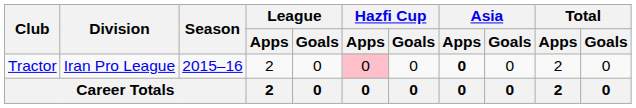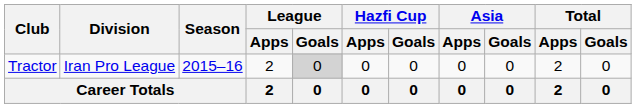(317, 66) no background -> (317, 66) lightgrey background
(365, 66) pink background -> (365, 66) no background
(462, 66) bold -> (462, 66) normal
